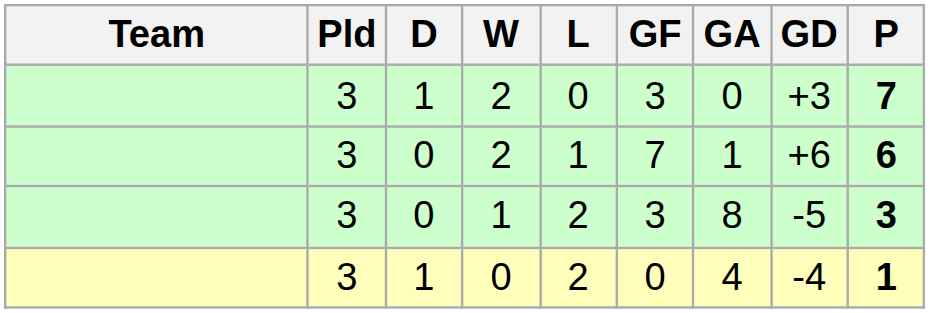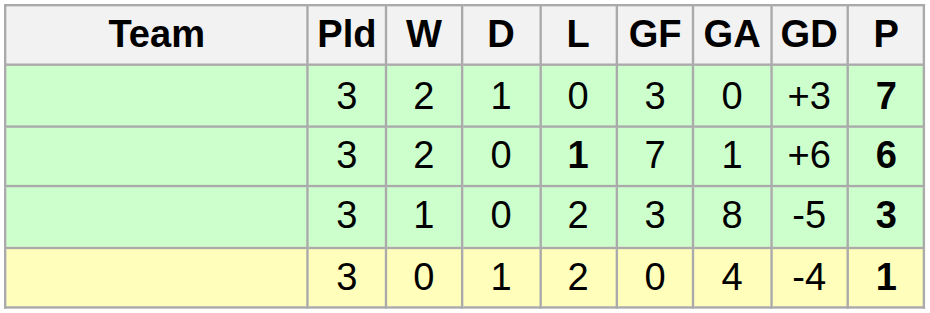columns swapped: (501, 34) <-> (424, 34)
(578, 155) normal -> (578, 155) bold
